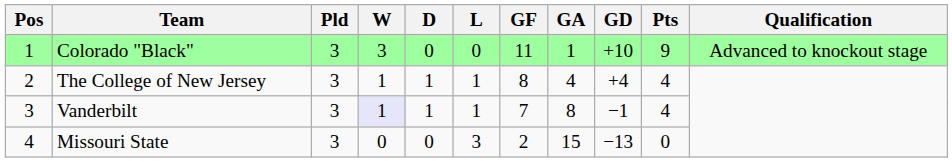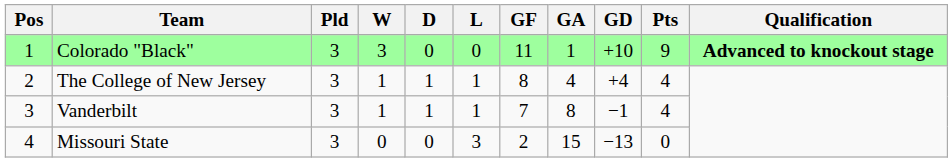(818, 50) normal -> (818, 50) bold
(382, 111) lavender background -> (382, 111) no background
